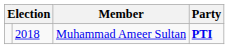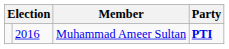(27, 33) 2018 -> (27, 33) 2016
